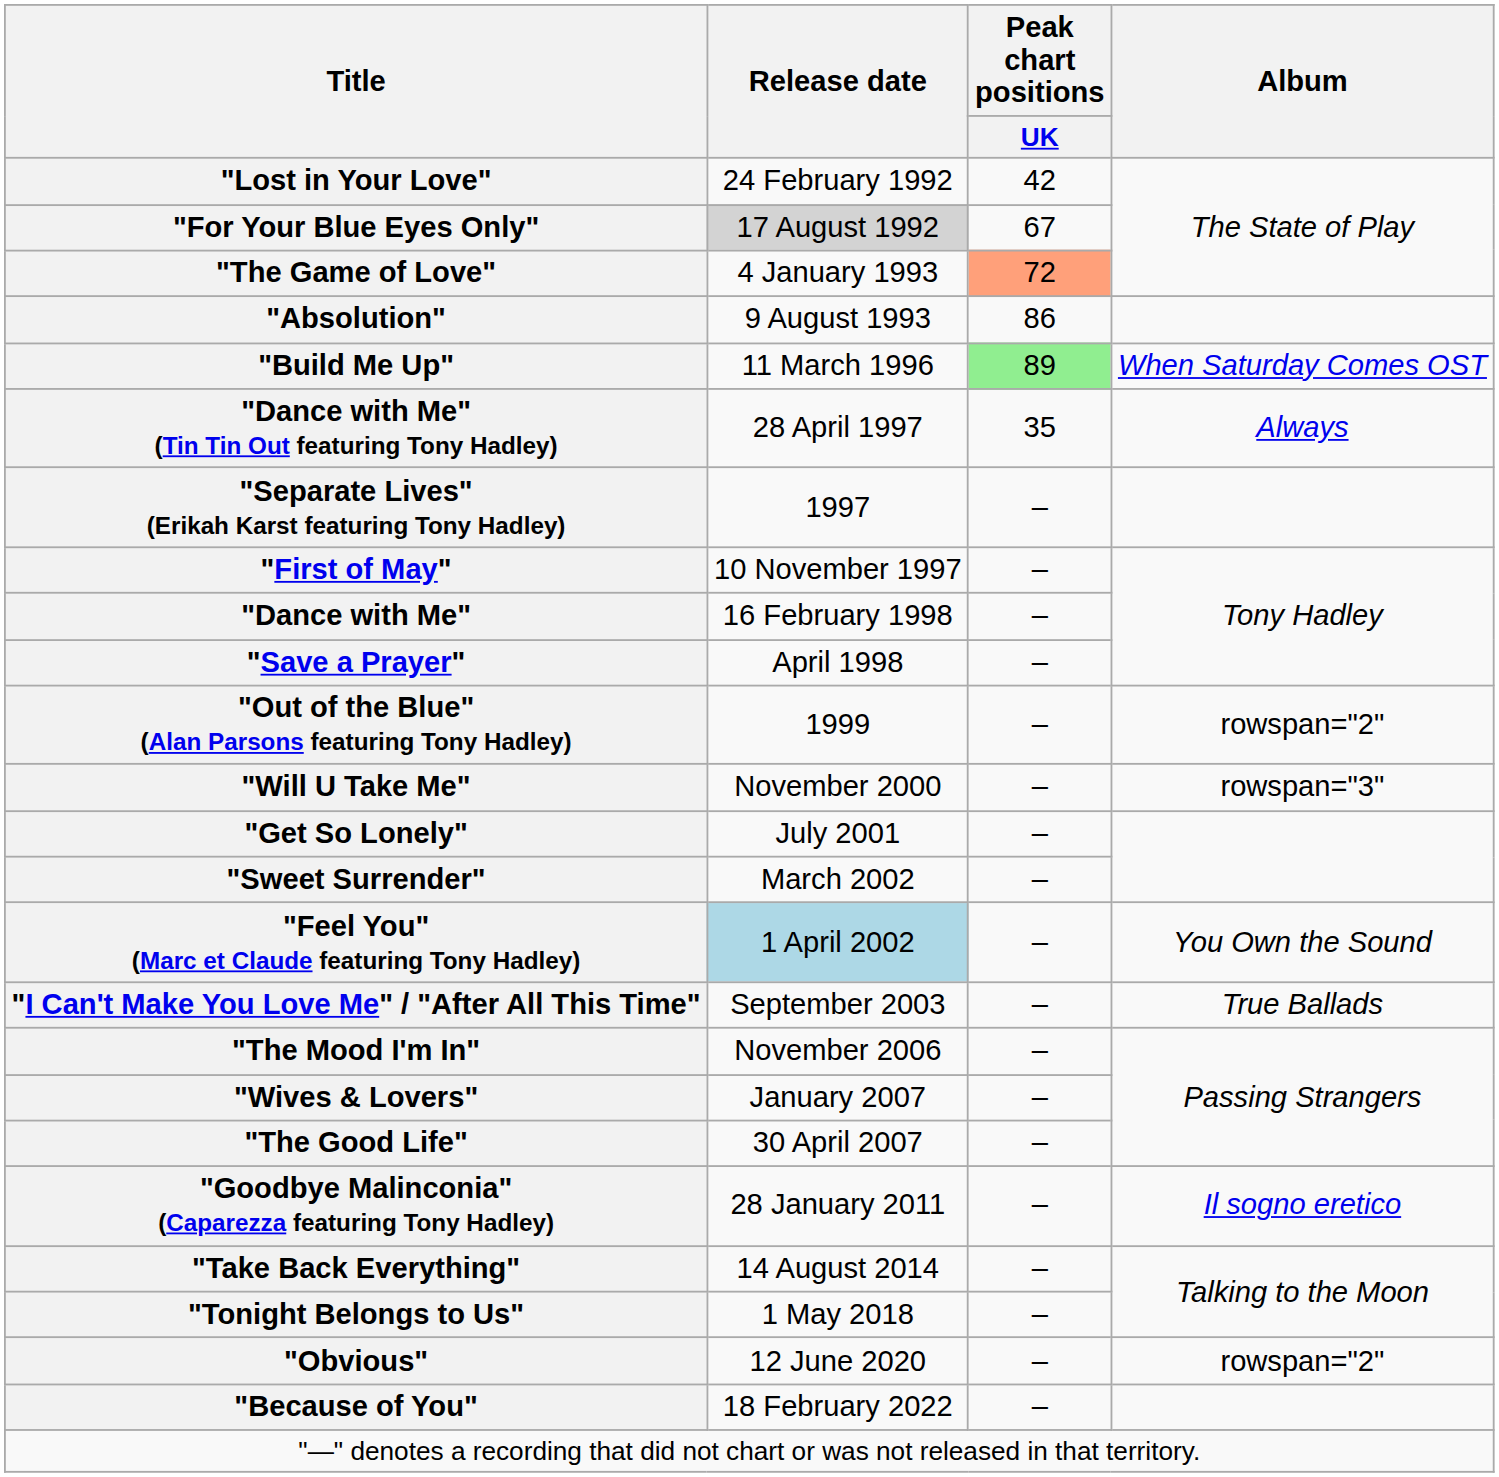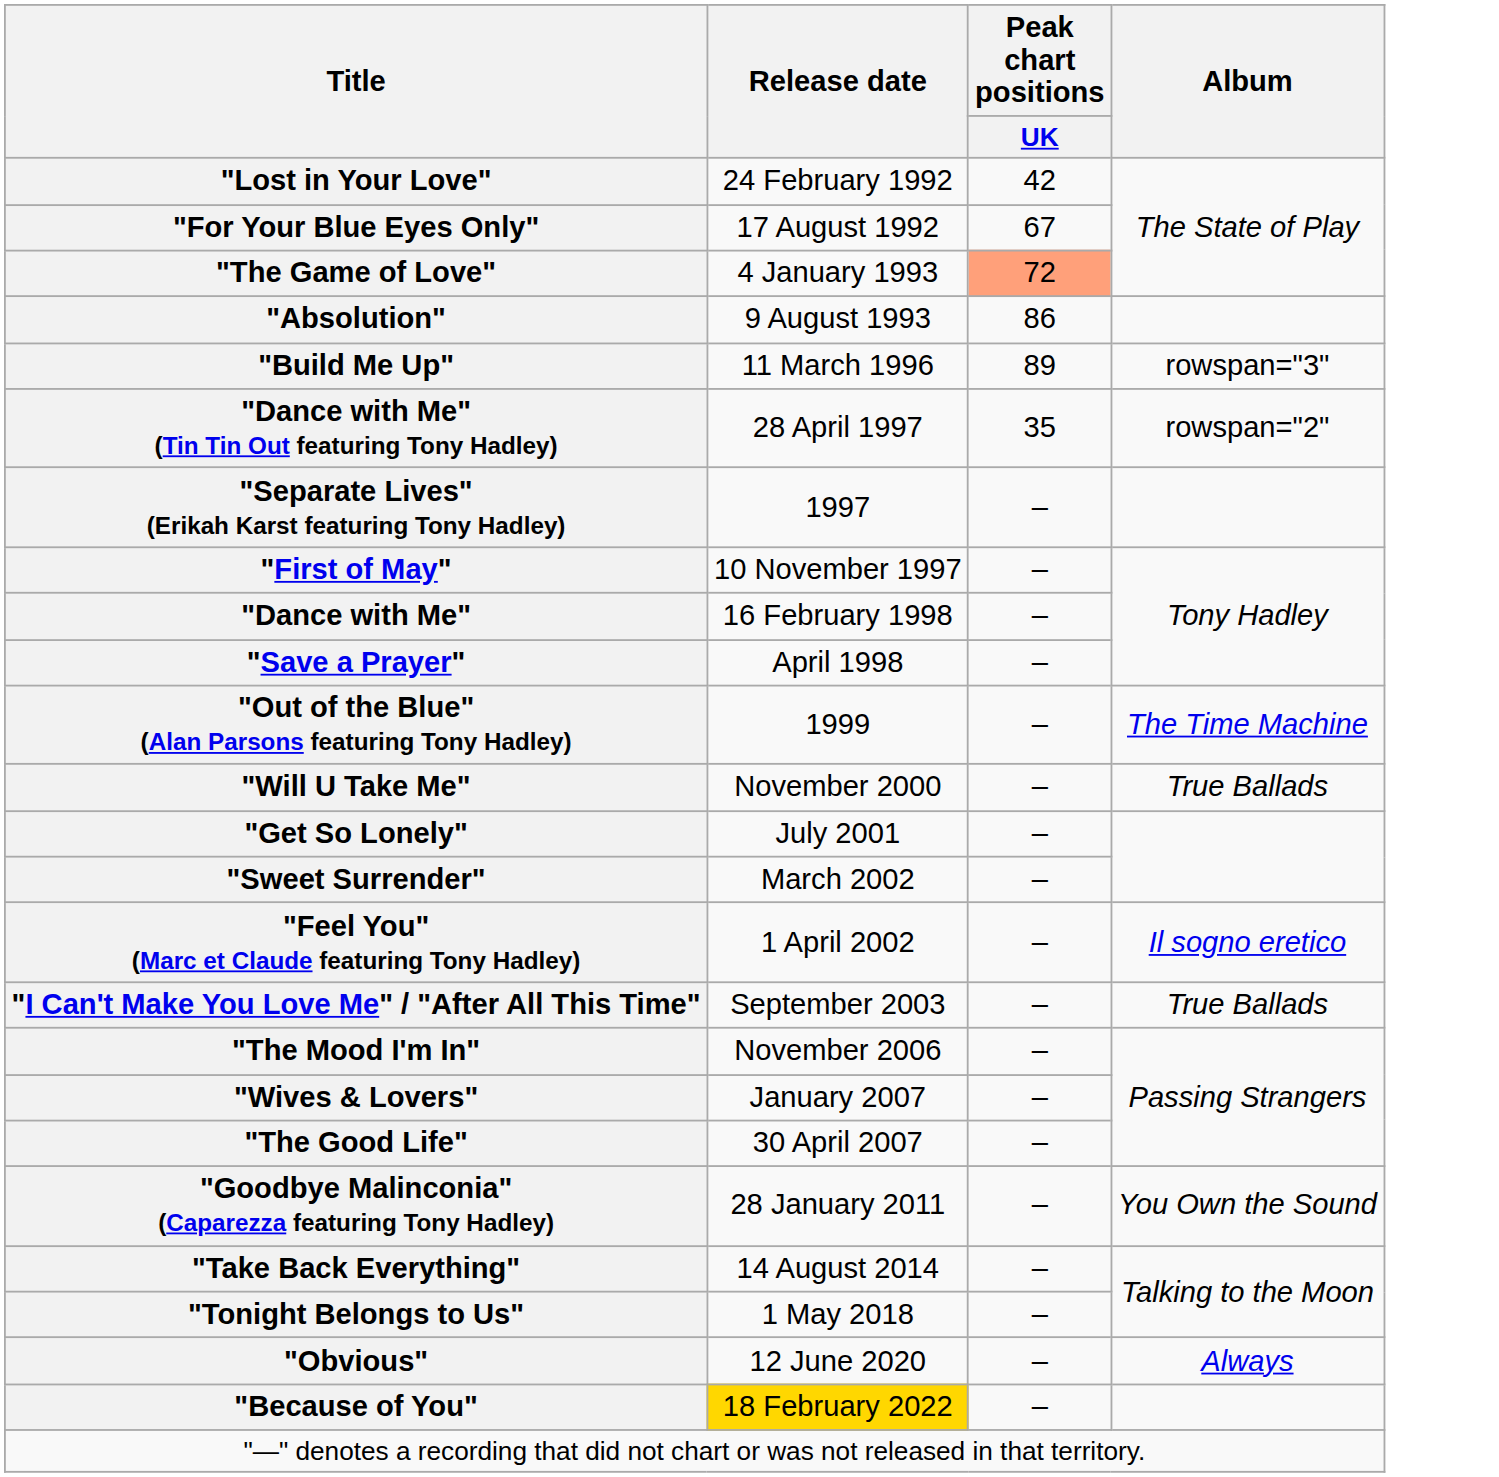(838, 226) lightgrey background -> (838, 226) no background
(1040, 365) lightgreen background -> (1040, 365) no background
(1302, 365) When Saturday Comes OST -> (1247, 365) rowspan="3"
(1302, 427) Always -> (1247, 427) rowspan="2"
(1302, 724) rowspan="2" -> (1247, 724) The Time Machine
(1302, 786) rowspan="3" -> (1247, 786) True Ballads
(838, 941) lightblue background -> (838, 941) no background
(1302, 941) You Own the Sound -> (1247, 941) Il sogno eretico
(1302, 1205) Il sogno eretico -> (1247, 1205) You Own the Sound
(1302, 1360) rowspan="2" -> (1247, 1360) Always
(838, 1406) no background -> (838, 1406) gold background
